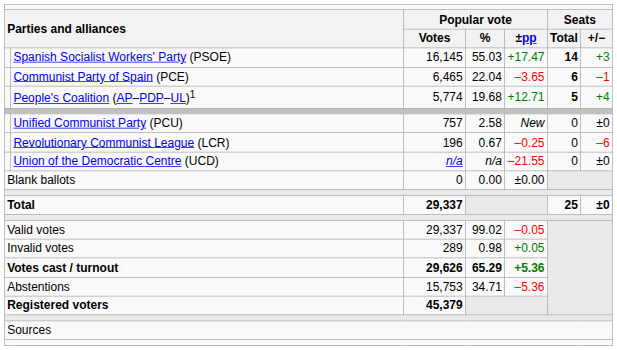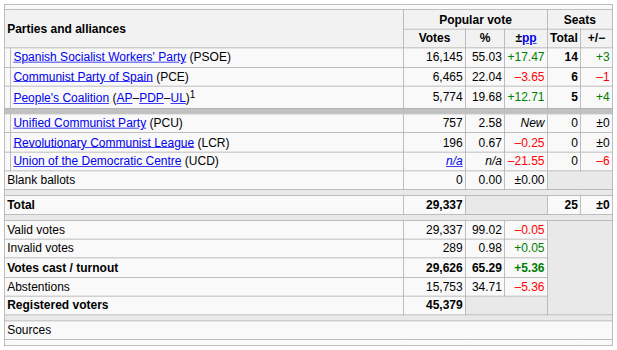(603, 142) –6 -> (603, 142) ±0
(603, 161) ±0 -> (603, 161) –6
